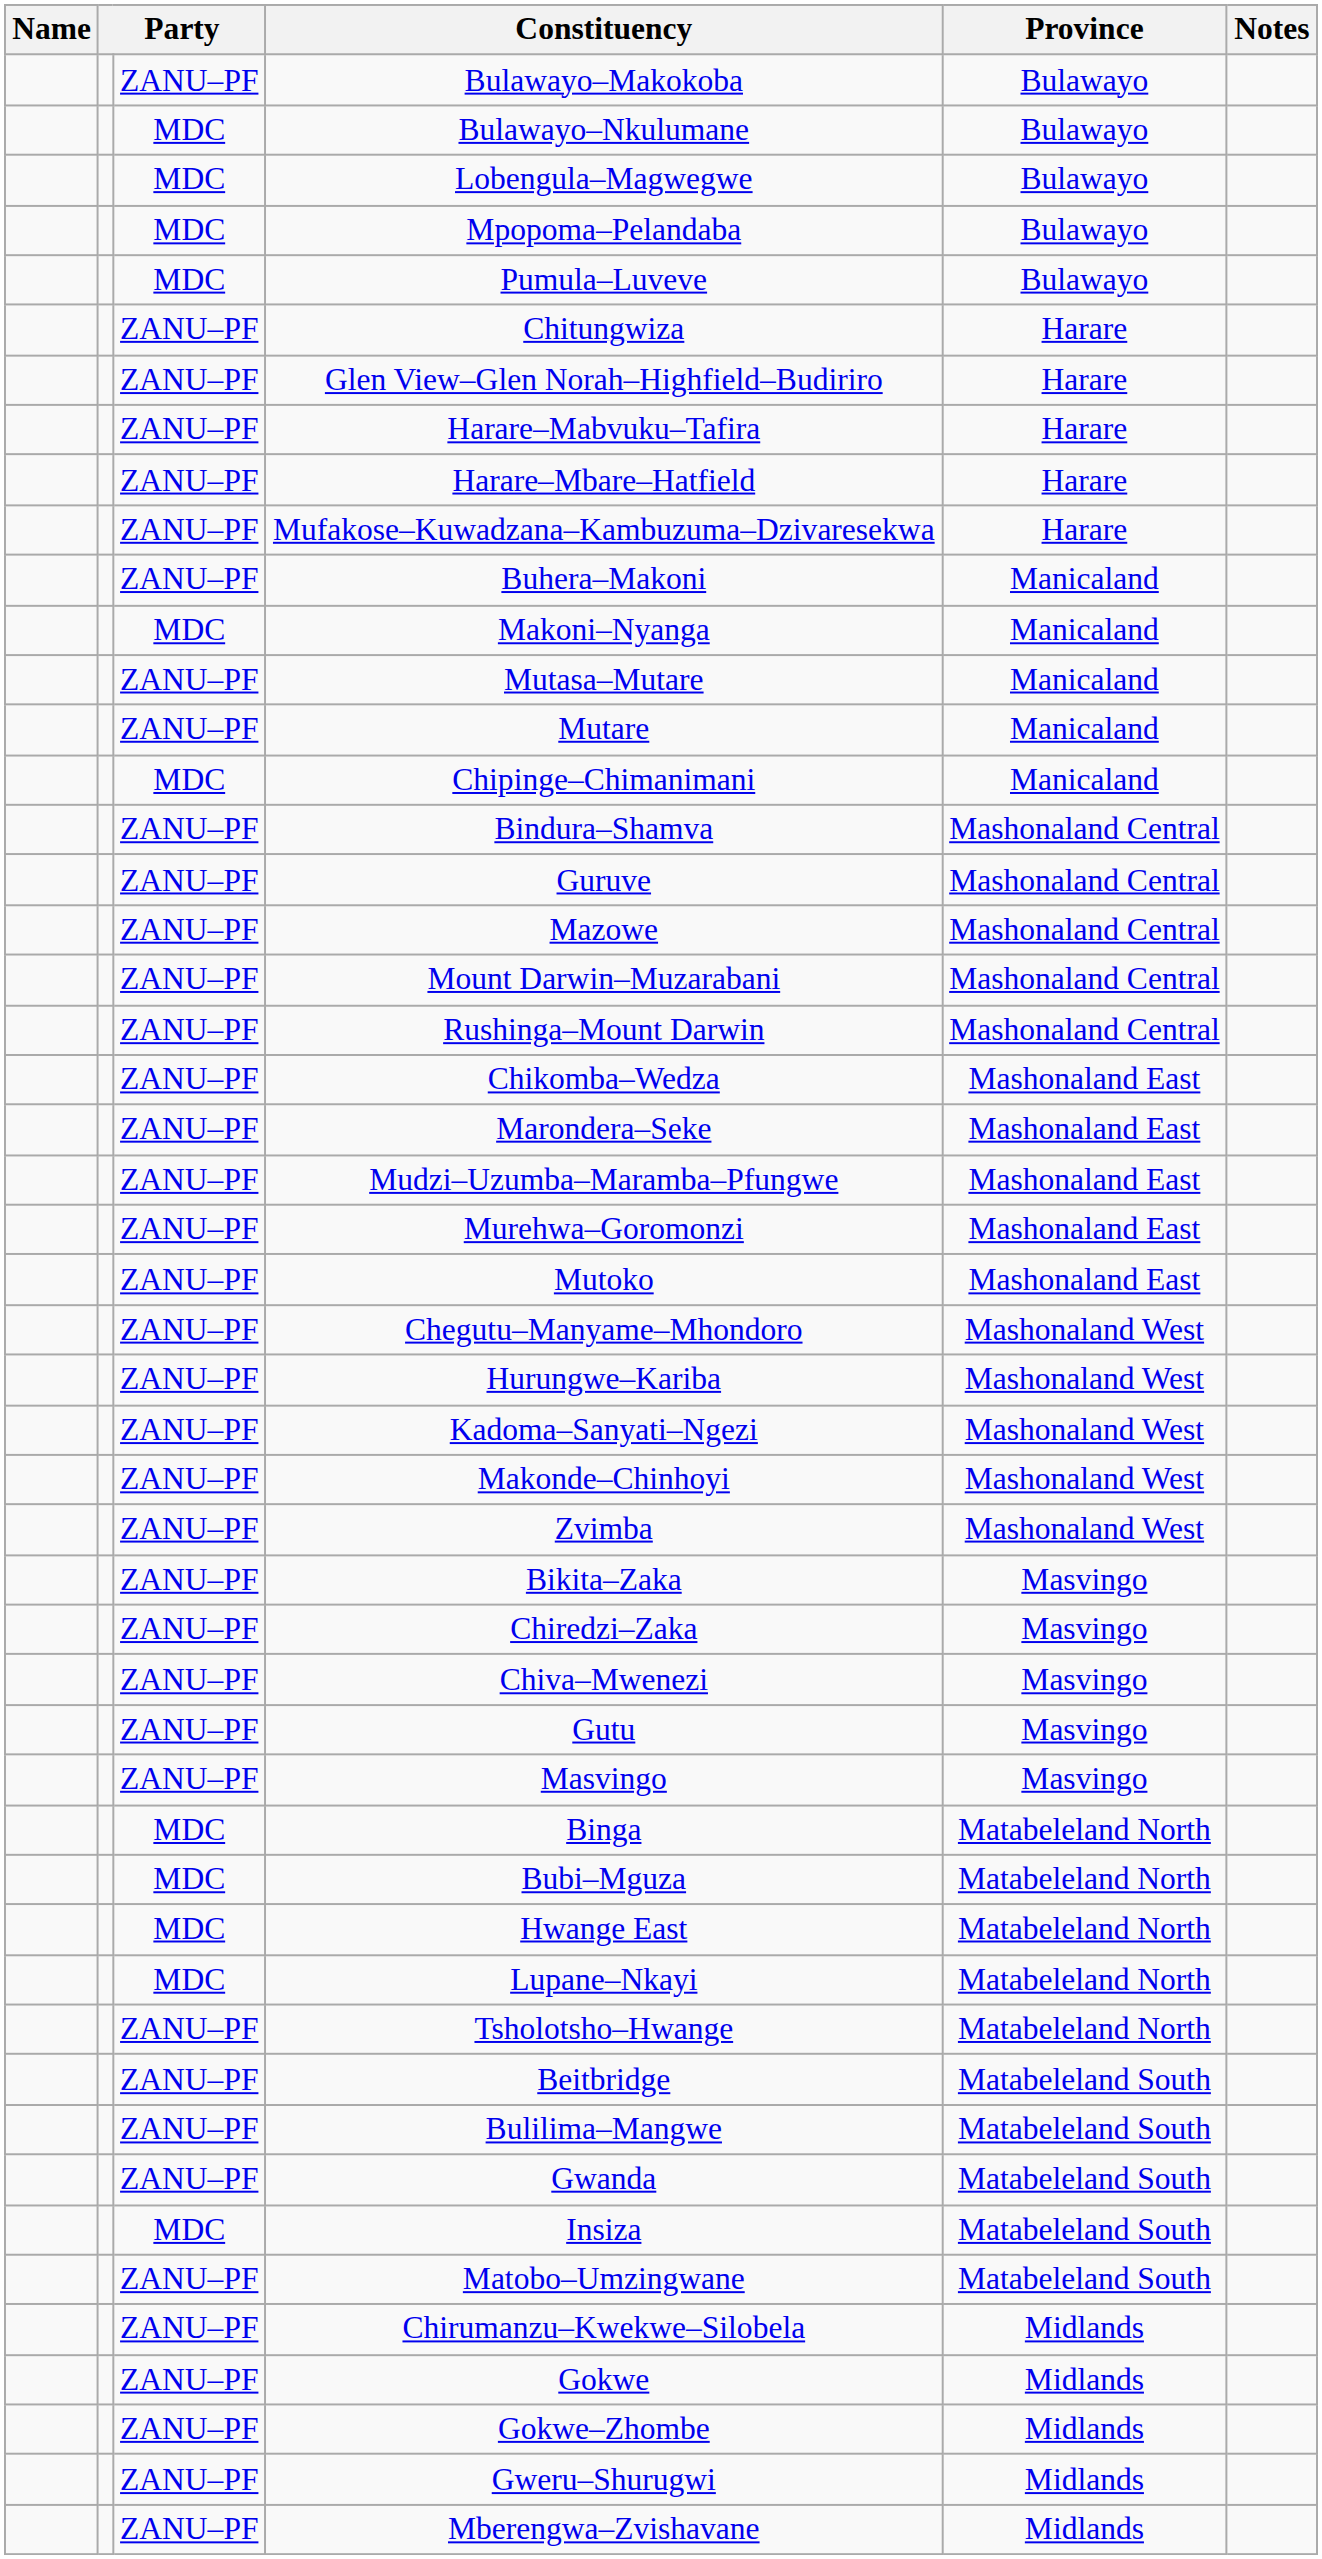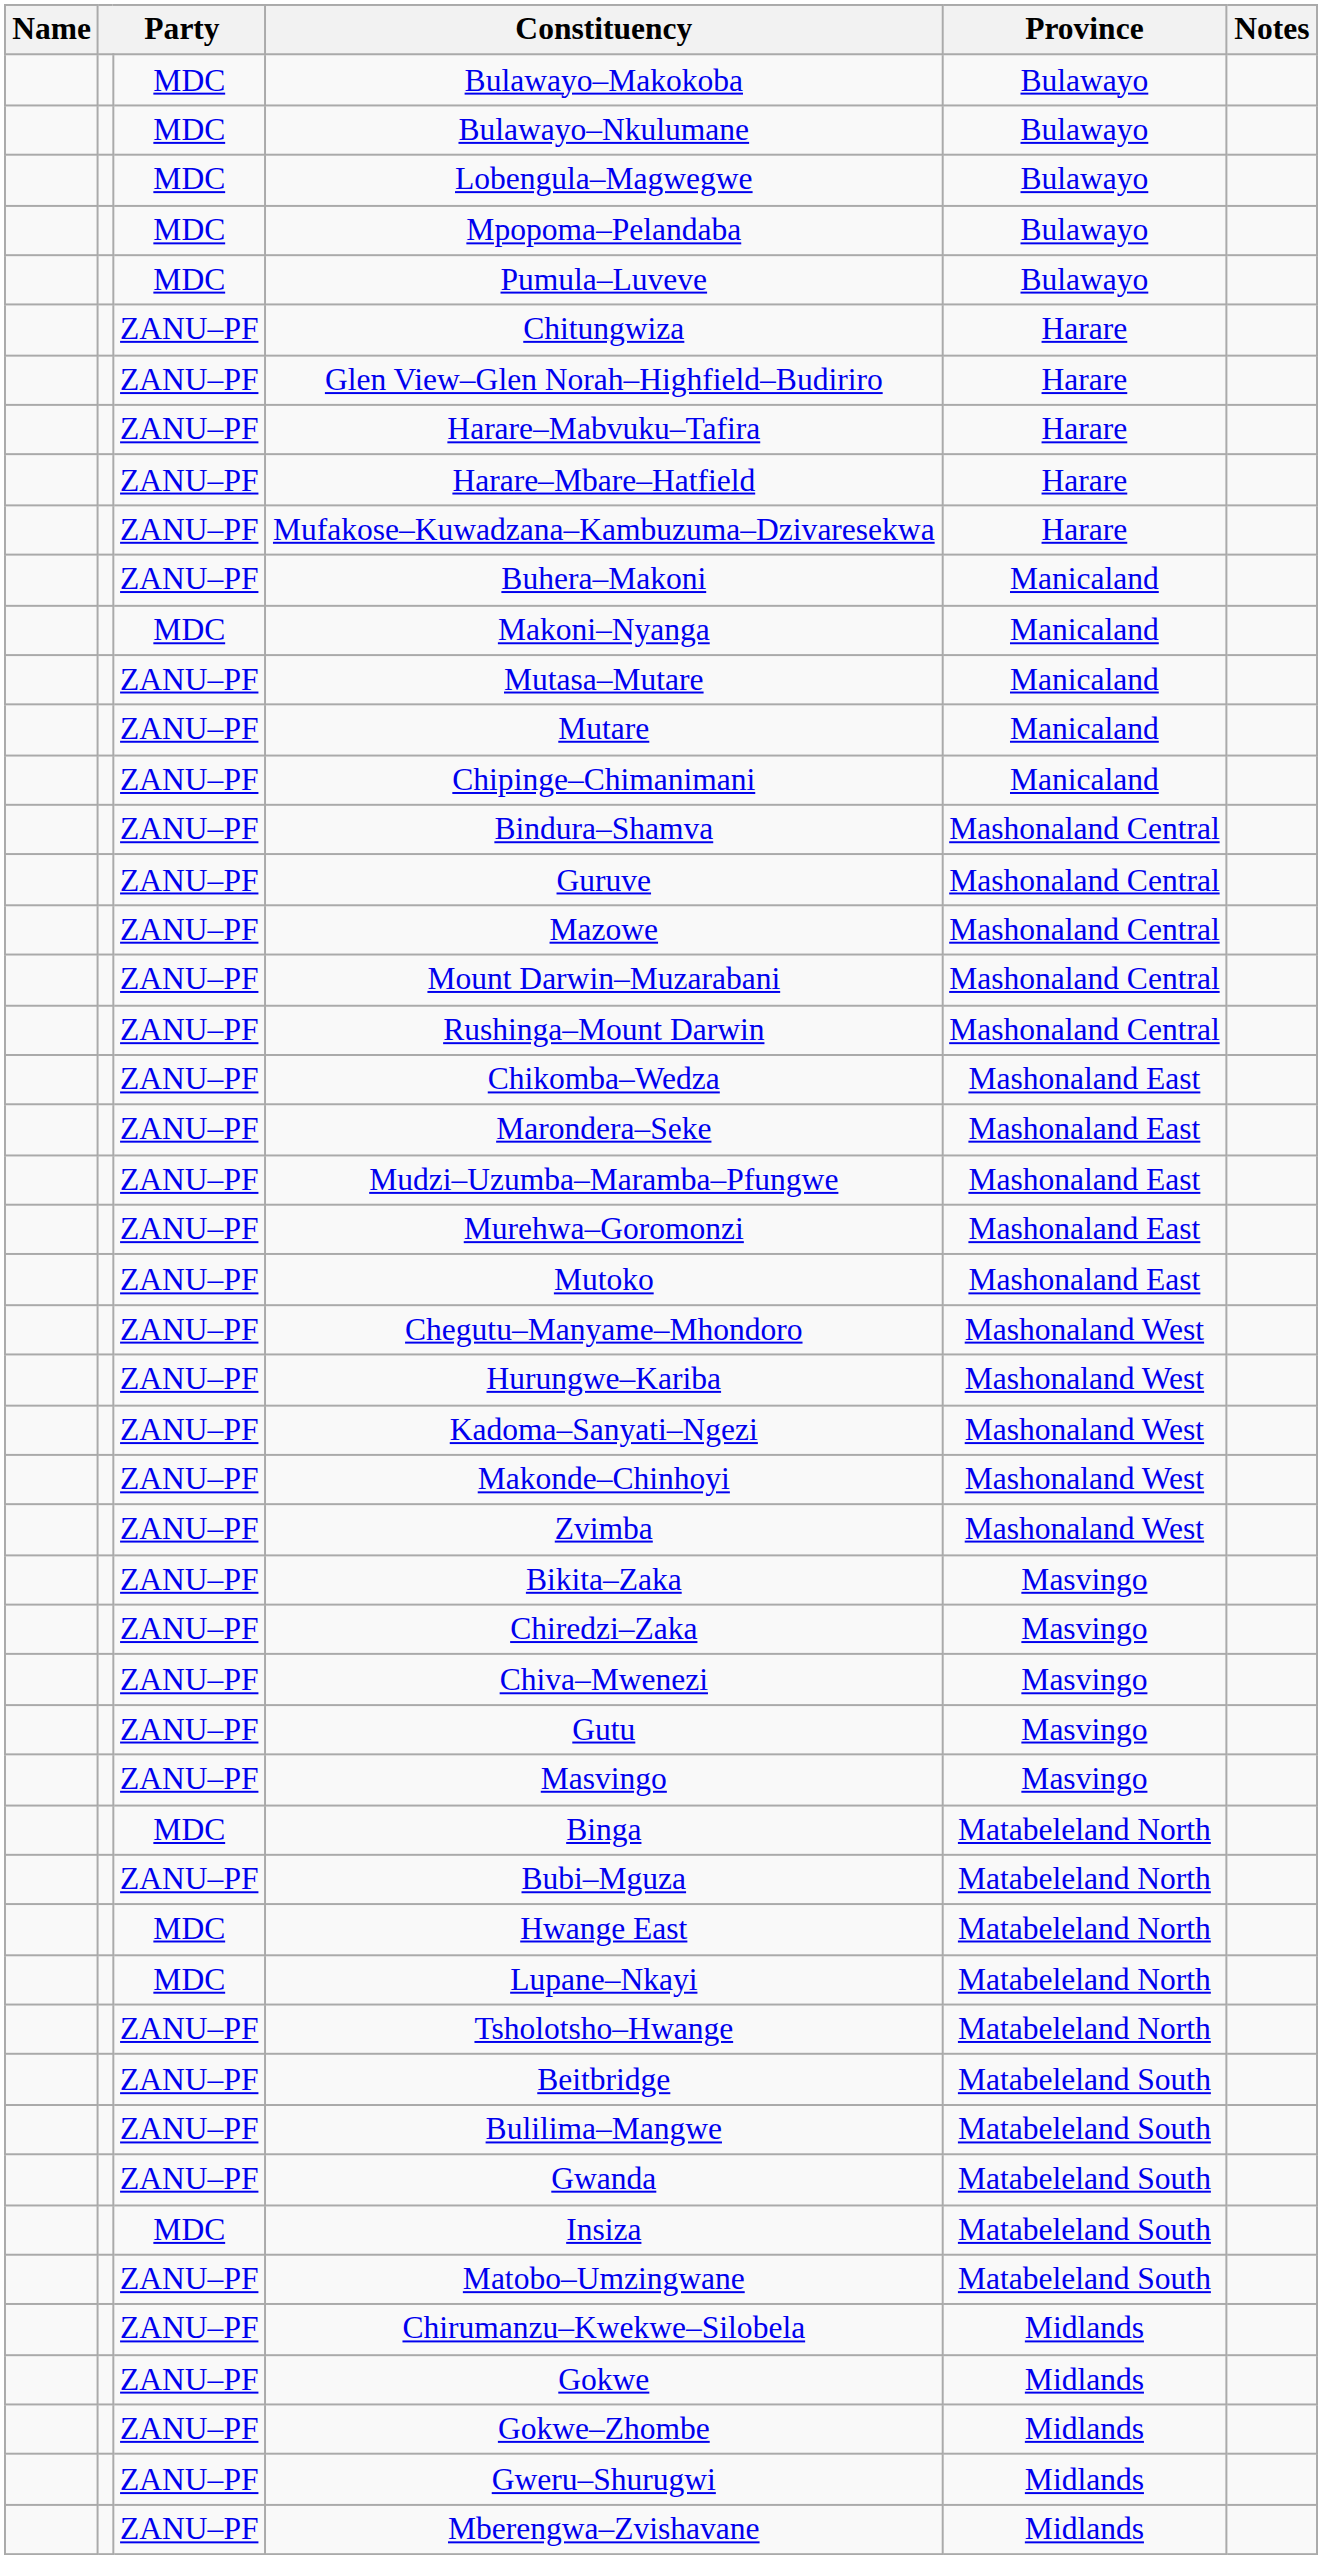(189, 79) ZANU–PF -> (189, 79) MDC
(189, 779) MDC -> (189, 779) ZANU–PF
(189, 1879) MDC -> (189, 1879) ZANU–PF
